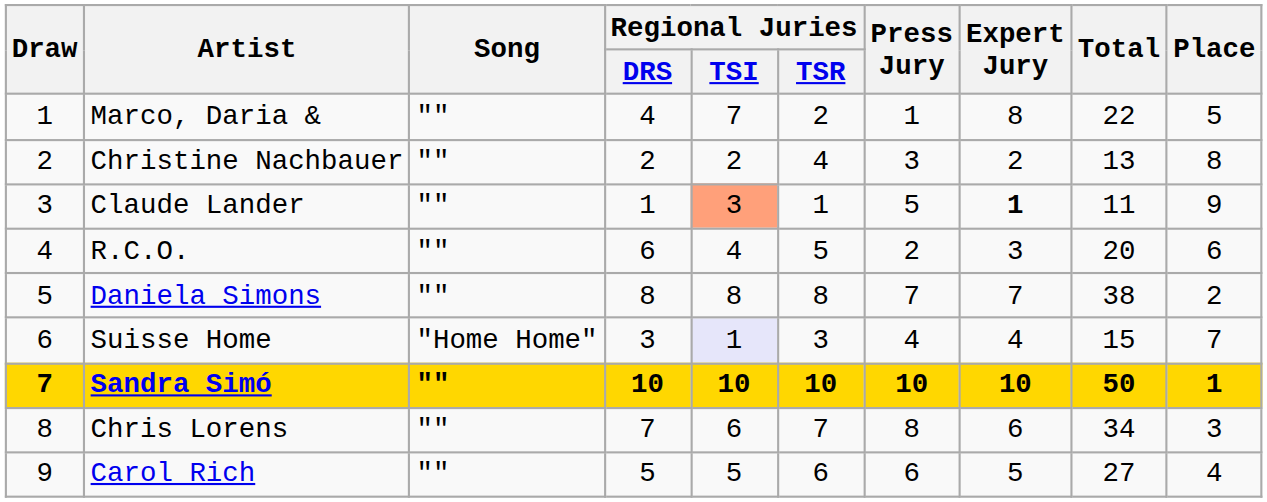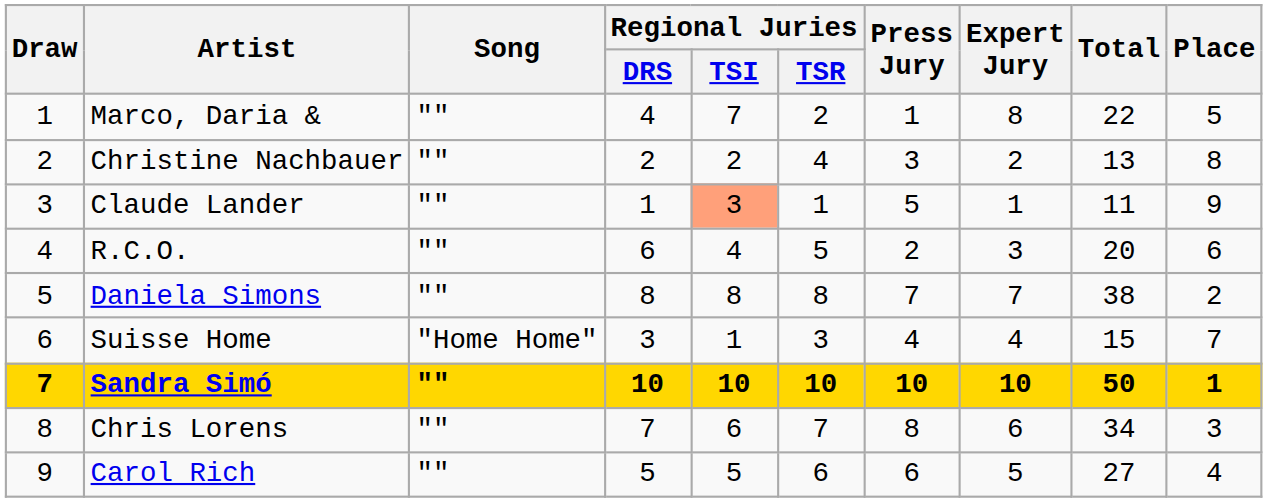(1015, 206) bold -> (1015, 206) normal
(734, 340) lavender background -> (734, 340) no background
